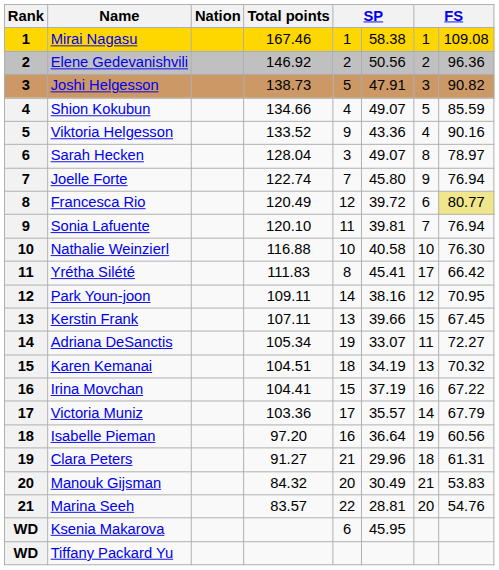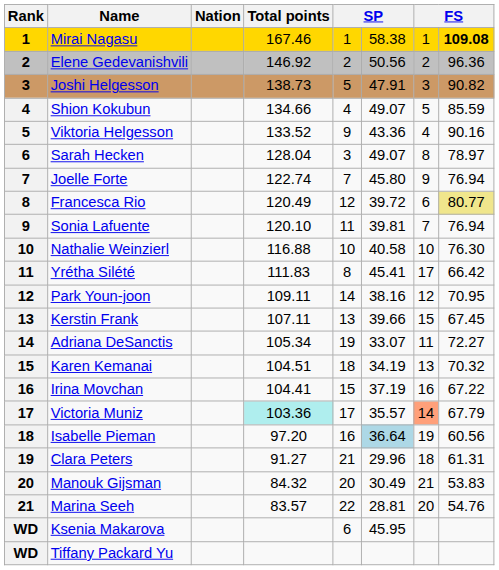(466, 39) normal -> (466, 39) bold
(289, 413) no background -> (289, 413) paleturquoise background
(426, 413) no background -> (426, 413) lightsalmon background
(387, 436) no background -> (387, 436) lightblue background
